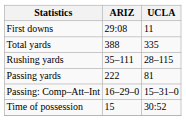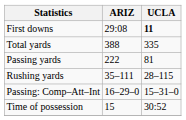(149, 29) normal -> (149, 29) bold
rows swapped: (35, 60) <-> (34, 76)
